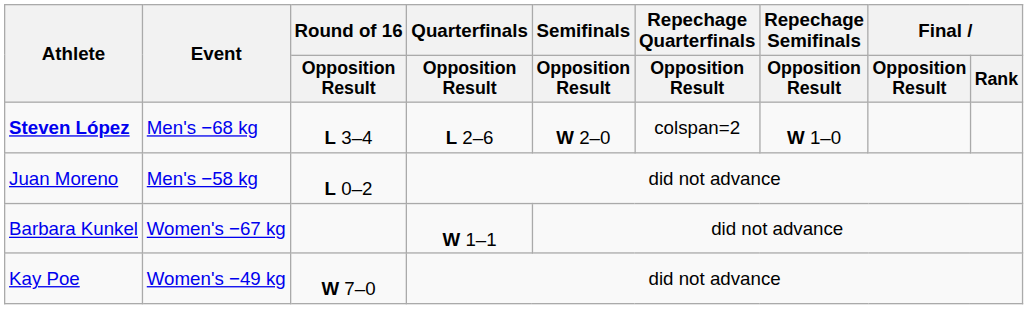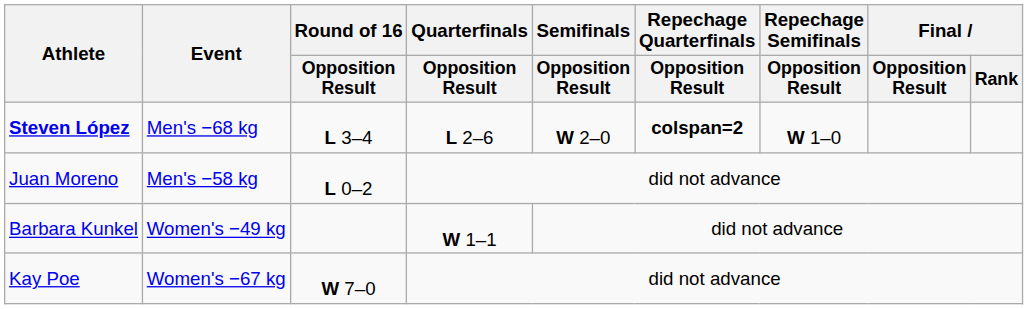(697, 128) normal -> (697, 128) bold
(216, 229) Women's −67 kg -> (216, 229) Women's −49 kg
(216, 279) Women's −49 kg -> (216, 279) Women's −67 kg
